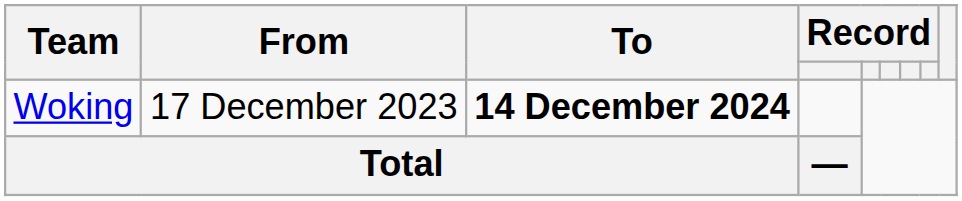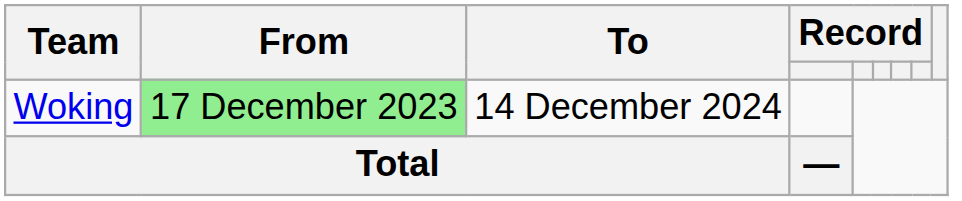(304, 107) no background -> (304, 107) lightgreen background
(632, 107) bold -> (628, 107) normal
